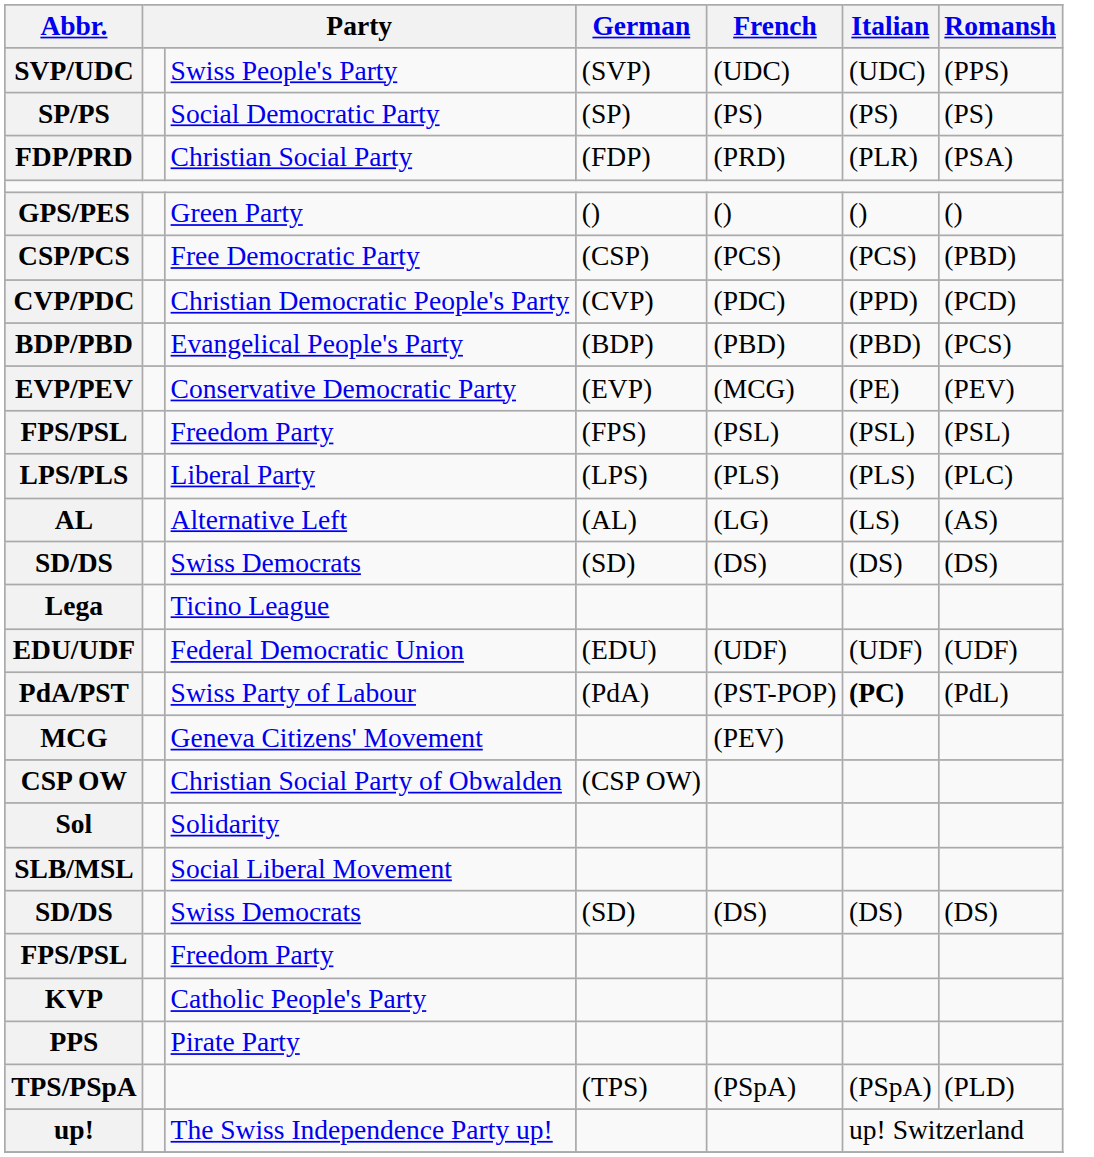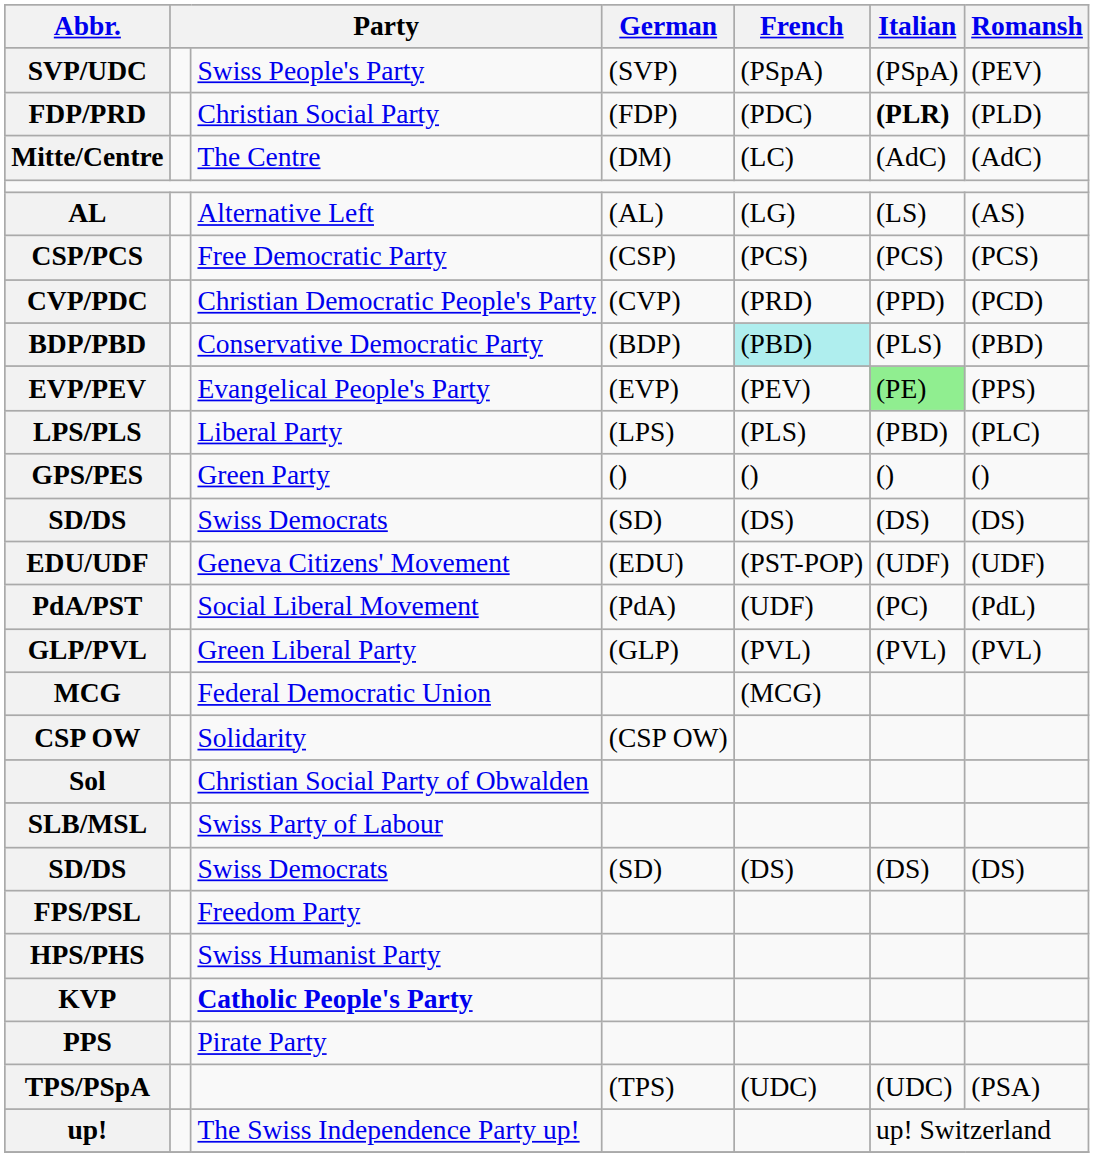(752, 69) (UDC) -> (782, 69) (PSpA)
(887, 69) (UDC) -> (917, 69) (PSpA)
(976, 69) (PPS) -> (1006, 69) (PEV)
- row: (74, 113)
(749, 157) (PRD) -> (776, 113) (PDC)
(883, 157) normal -> (913, 113) bold
(979, 157) (PSA) -> (1006, 113) (PLD)
+ row: (87, 157)
rows swapped: (74, 213) <-> (74, 519)
(980, 257) (PBD) -> (1005, 257) (PCS)
(749, 300) (PDC) -> (776, 300) (PRD)
(317, 344) Evangelical People's Party -> (370, 344) Conservative Democratic Party
(749, 344) no background -> (776, 344) paleturquoise background
(885, 344) (PBD) -> (909, 344) (PLS)
(978, 344) (PCS) -> (1007, 344) (PBD)
(343, 388) Conservative Democratic Party -> (344, 388) Evangelical People's Party
(754, 388) (MCG) -> (776, 388) (PEV)
(874, 388) no background -> (901, 388) lightgreen background
(980, 388) (PEV) -> (1003, 388) (PPS)
- row: (74, 431)
(882, 475) (PLS) -> (912, 431) (PBD)
- row: (74, 606)
(317, 650) Federal Democratic Union -> (354, 562) Geneva Citizens' Movement
(750, 650) (UDF) -> (802, 562) (PST-POP)
(293, 693) Swiss Party of Labour -> (338, 606) Social Liberal Movement
(775, 693) (PST-POP) -> (777, 606) (UDF)
(877, 693) bold -> (902, 606) normal
+ row: (87, 650)
(327, 737) Geneva Citizens' Movement -> (344, 693) Federal Democratic Union
(749, 737) (PEV) -> (781, 693) (MCG)
(366, 780) Christian Social Party of Obwalden -> (252, 737) Solidarity
(225, 824) Solidarity -> (393, 780) Christian Social Party of Obwalden
(311, 868) Social Liberal Movement -> (320, 824) Swiss Party of Labour
+ row: (87, 955)
(298, 999) normal -> (335, 999) bold
(755, 1086) (PSpA) -> (779, 1086) (UDC)
(890, 1086) (PSpA) -> (914, 1086) (UDC)
(980, 1086) (PLD) -> (1006, 1086) (PSA)
